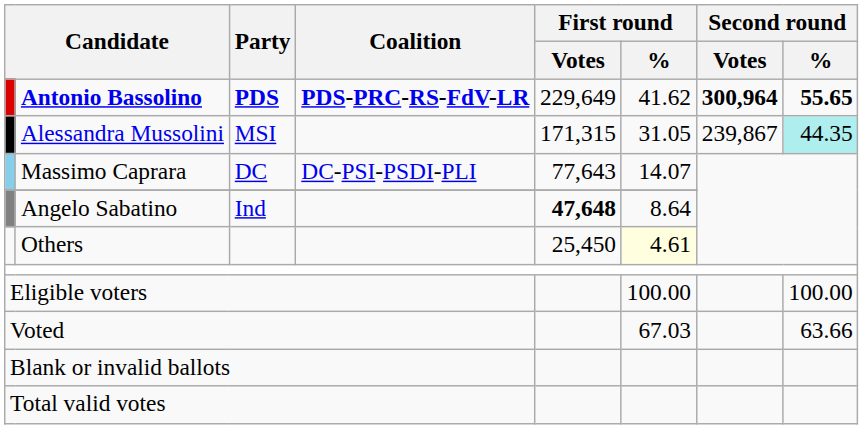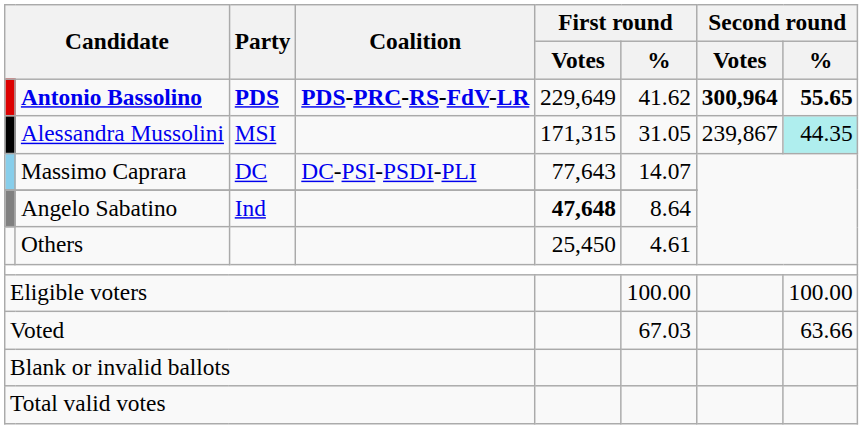(671, 245) lightyellow background -> (671, 245) no background
